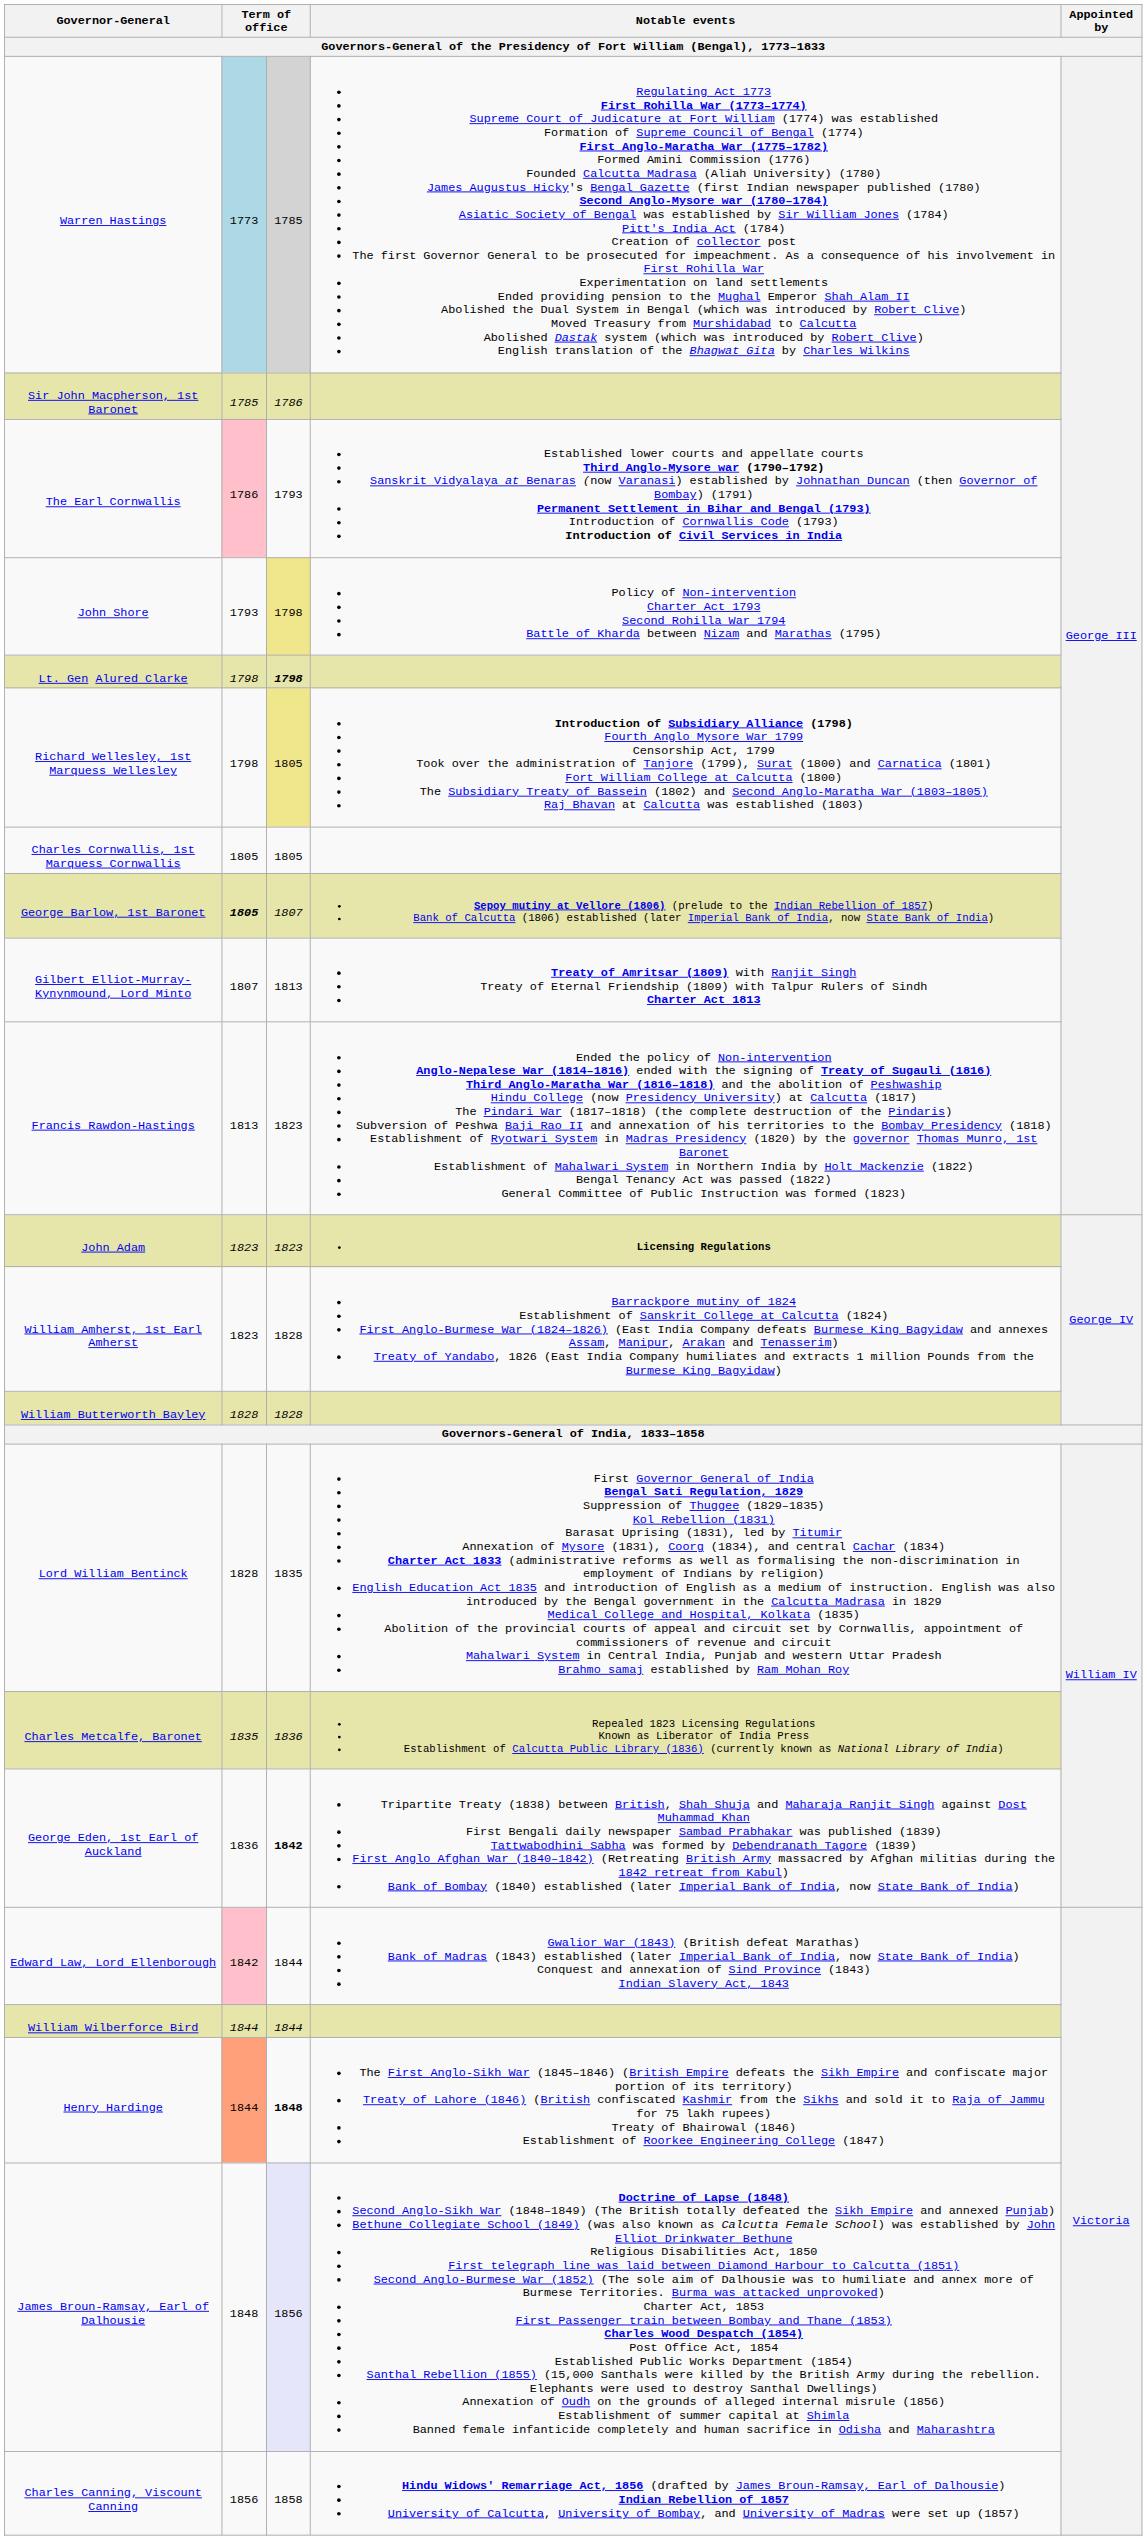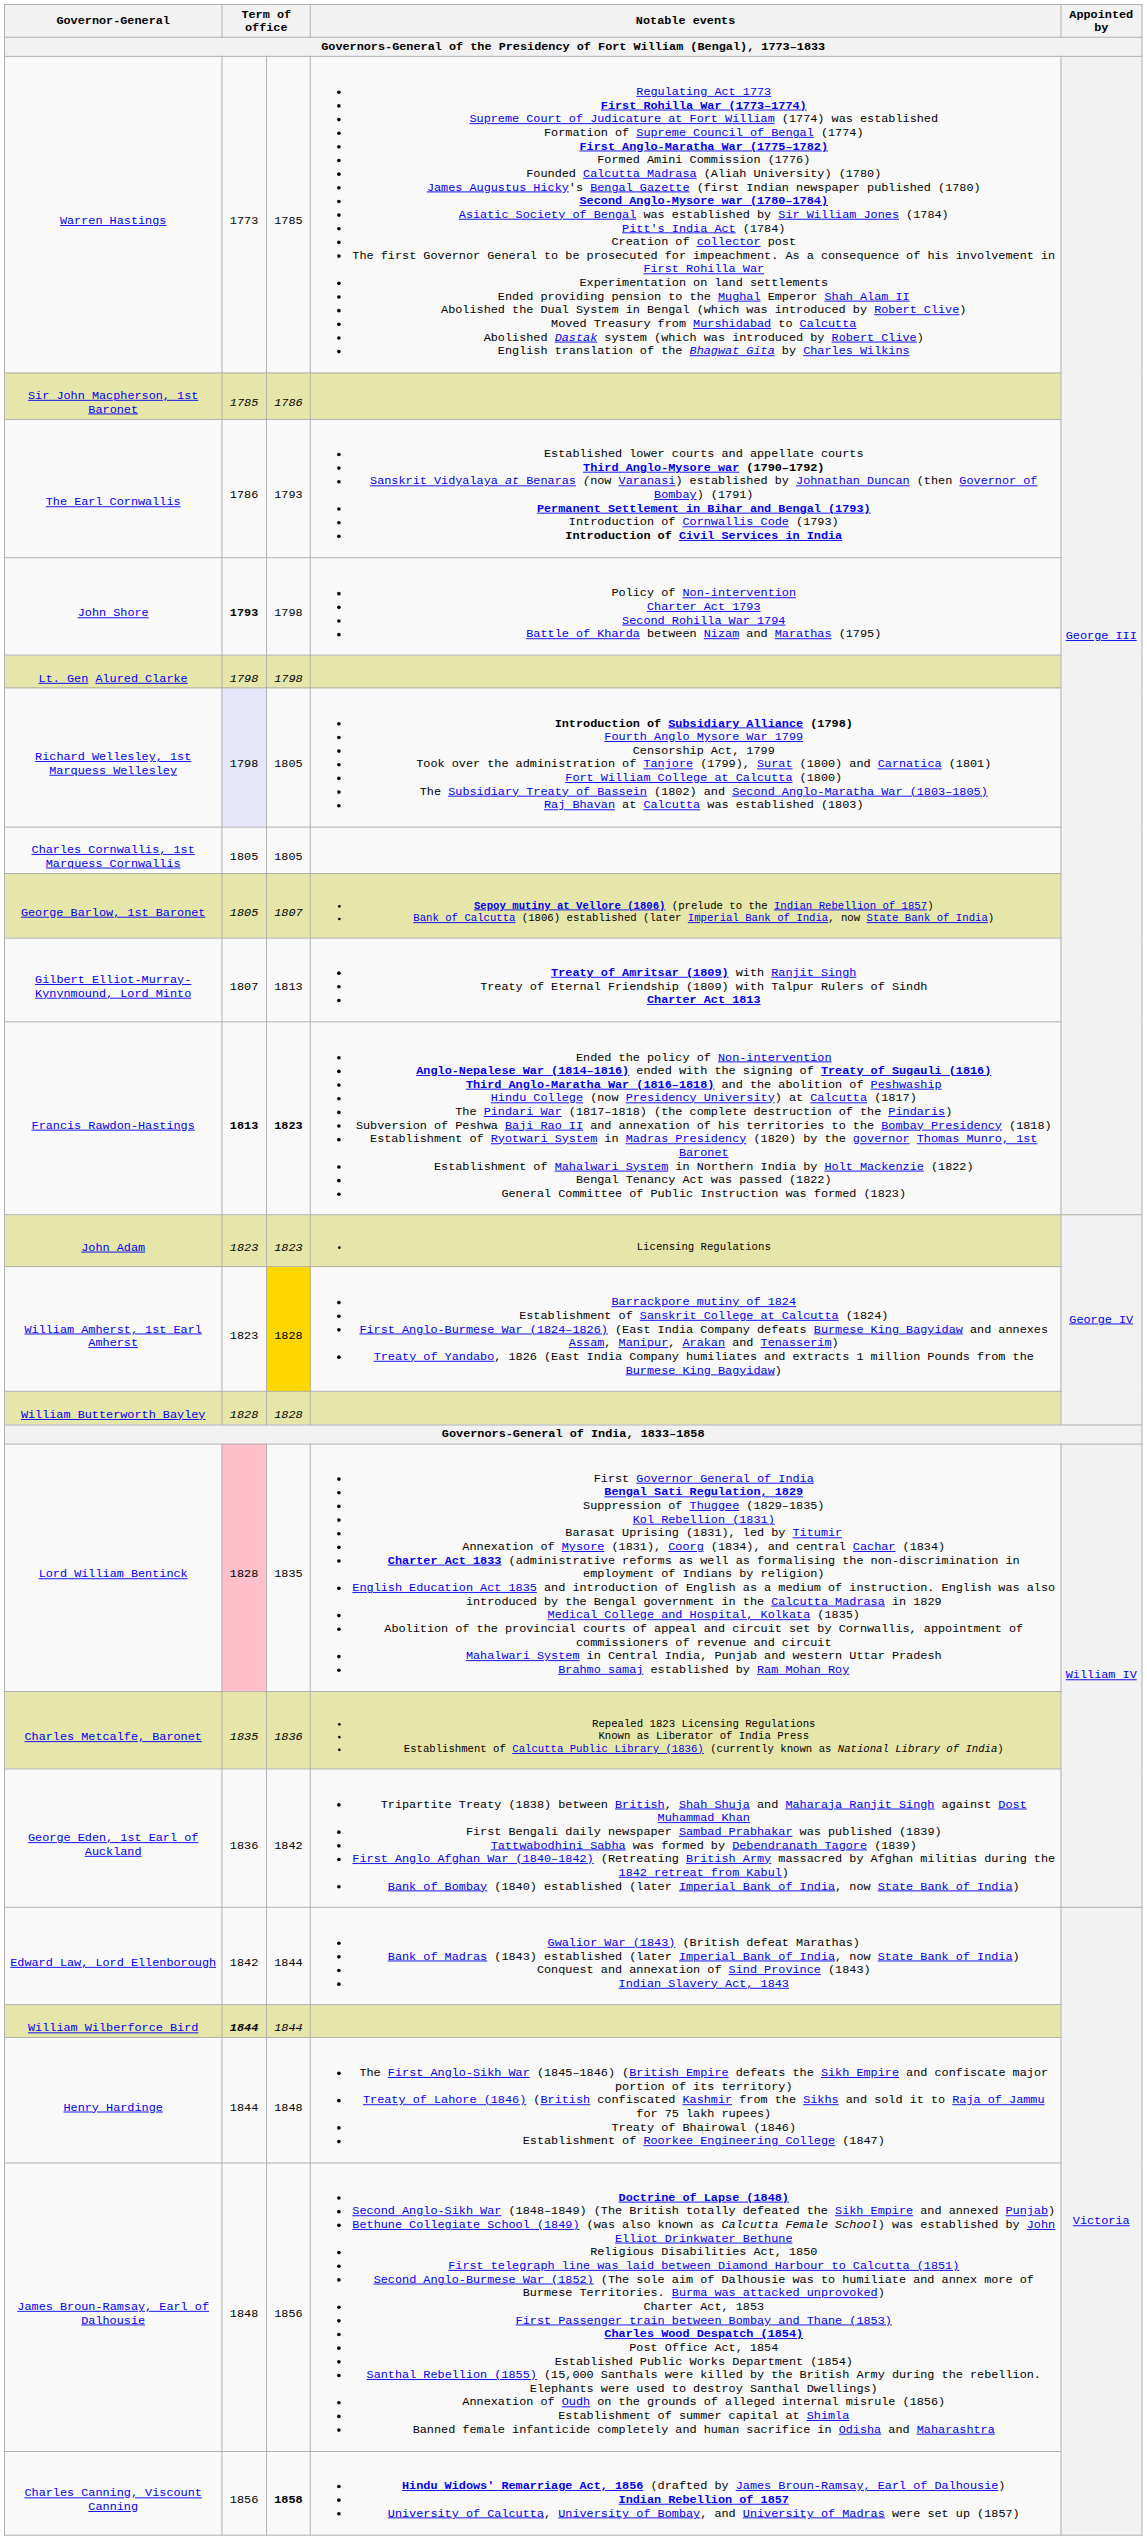(244, 221) lightblue background -> (244, 221) no background
(288, 221) lightgrey background -> (288, 221) no background
(244, 495) pink background -> (244, 495) no background
(244, 613) normal -> (244, 613) bold
(288, 613) khaki background -> (288, 613) no background
(288, 679) bold -> (288, 679) normal
(244, 764) no background -> (244, 764) lavender background
(288, 764) khaki background -> (288, 764) no background
(244, 912) bold -> (244, 912) normal
(244, 1125) normal -> (244, 1125) bold
(288, 1125) normal -> (288, 1125) bold
(686, 1247) bold -> (686, 1247) normal
(288, 1336) no background -> (288, 1336) gold background
(244, 1574) no background -> (244, 1574) pink background
(288, 1845) bold -> (288, 1845) normal
(244, 1963) pink background -> (244, 1963) no background
(244, 2028) normal -> (244, 2028) bold
(244, 2107) lightsalmon background -> (244, 2107) no background
(288, 2107) bold -> (288, 2107) normal
(288, 2314) lavender background -> (288, 2314) no background
(288, 2500) normal -> (288, 2500) bold
